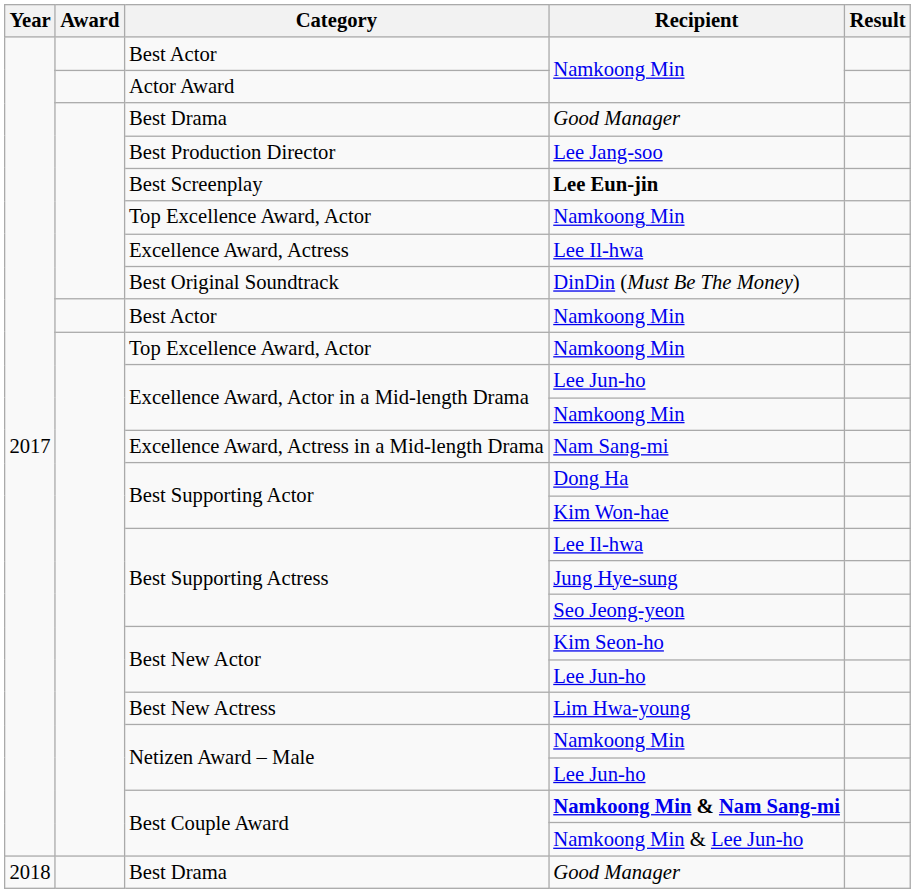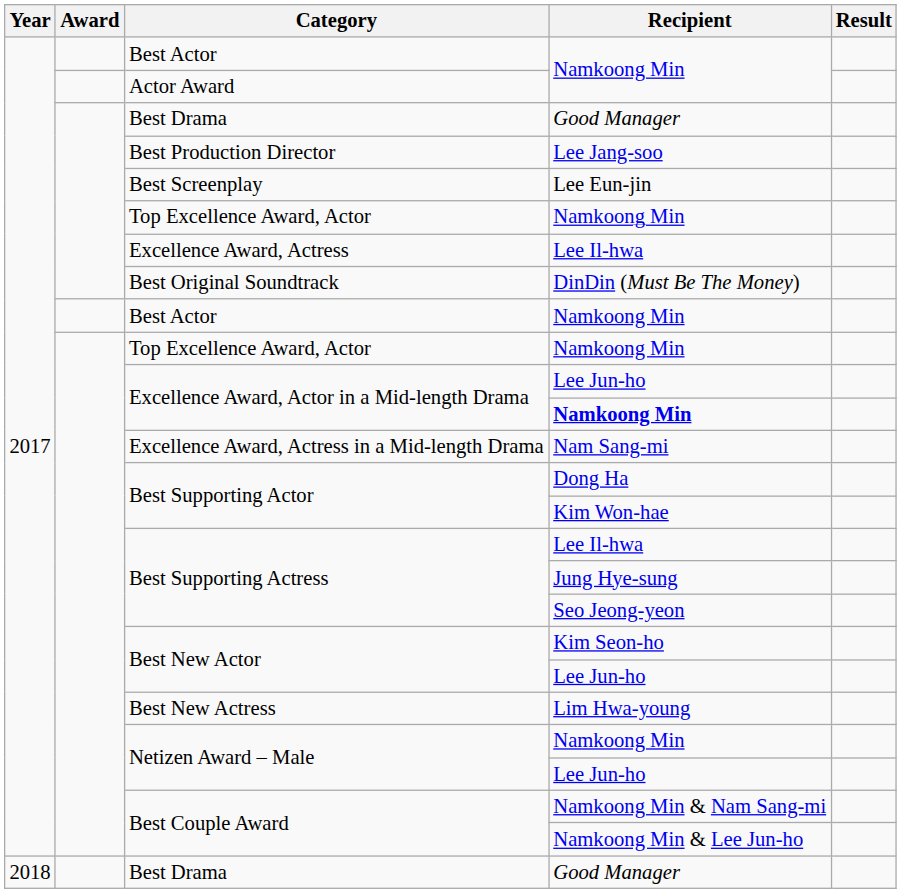(606, 184) bold -> (602, 184) normal
(619, 413) normal -> (622, 413) bold
(697, 806) bold -> (690, 806) normal
